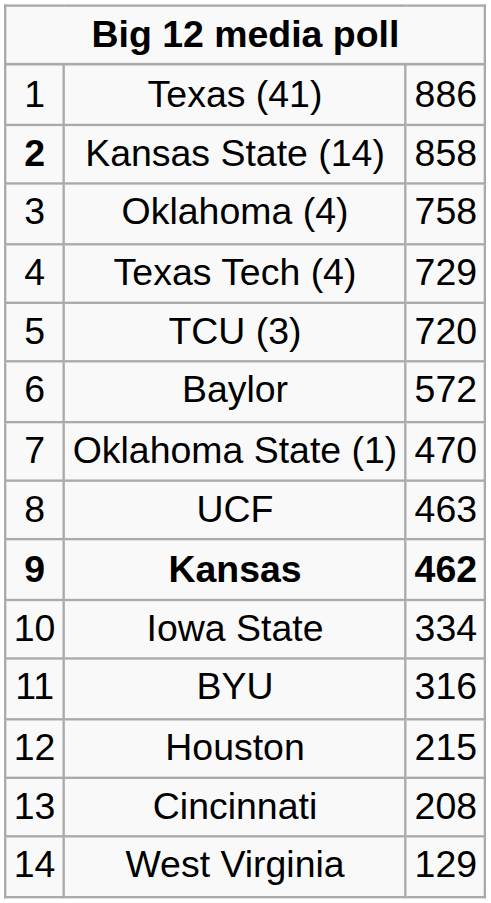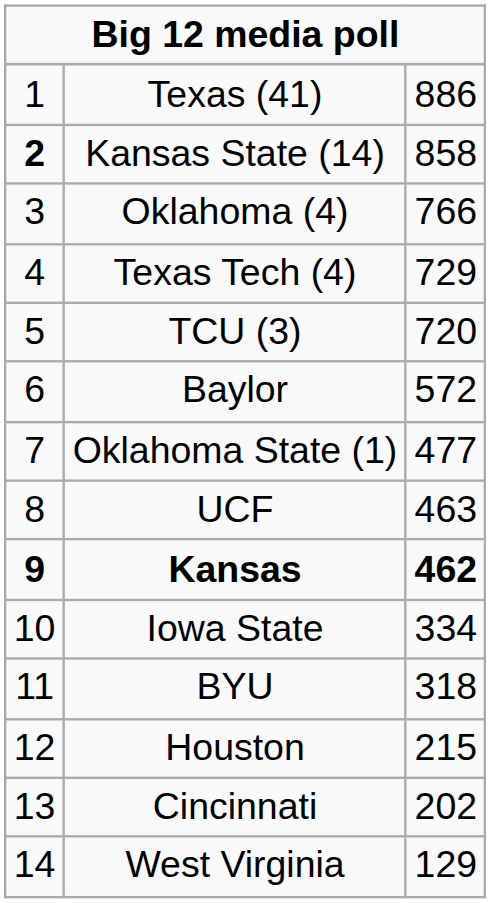(446, 212) 758 -> (446, 212) 766
(446, 450) 470 -> (446, 450) 477
(446, 687) 316 -> (446, 687) 318
(446, 806) 208 -> (446, 806) 202
